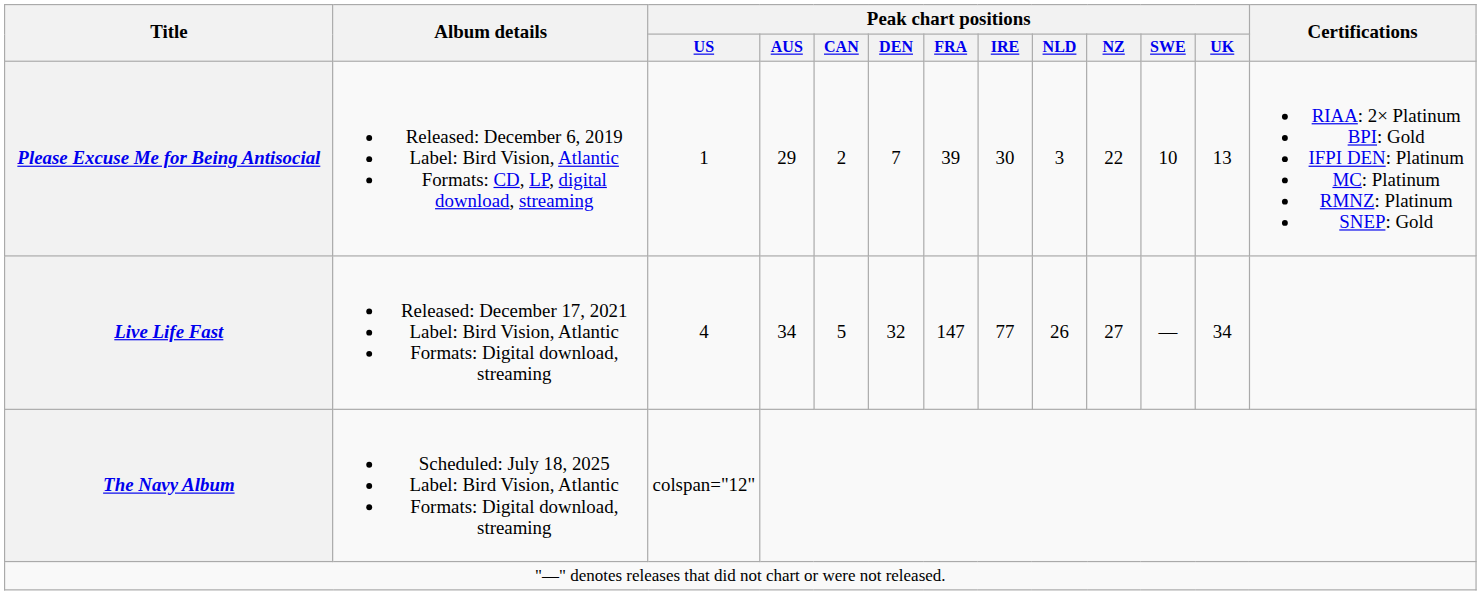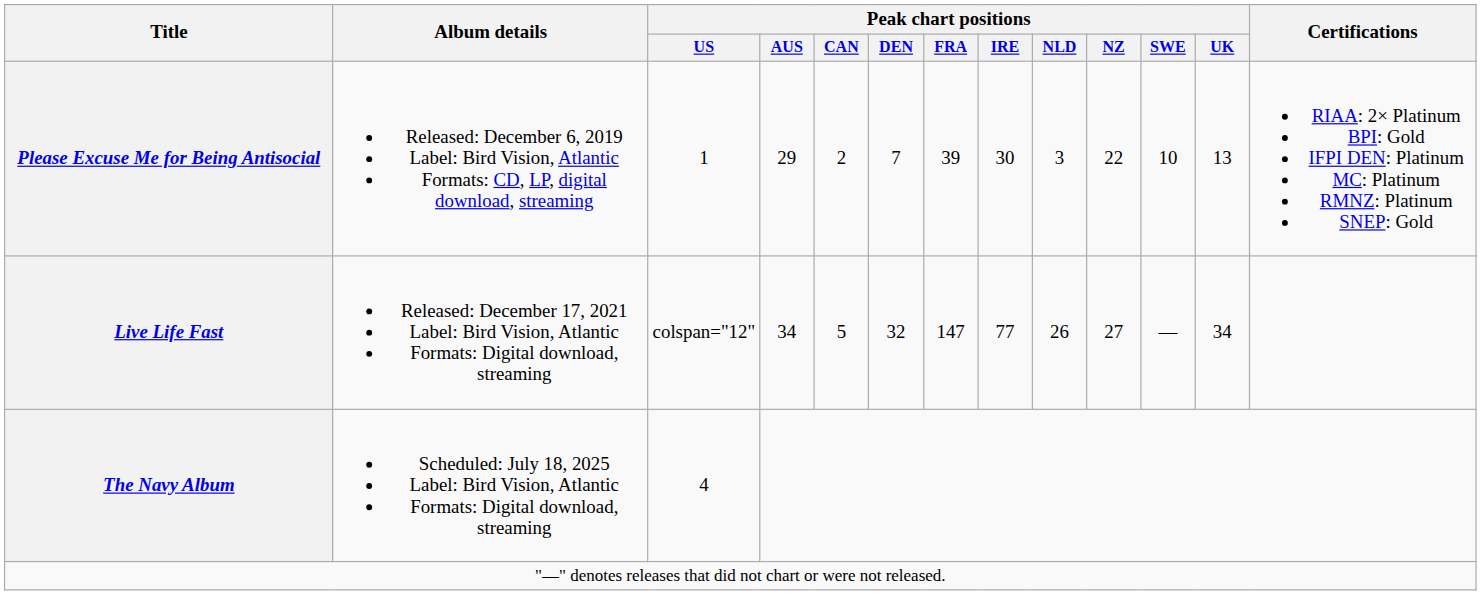(704, 332) 4 -> (704, 332) colspan="12"
(704, 485) colspan="12" -> (704, 485) 4
